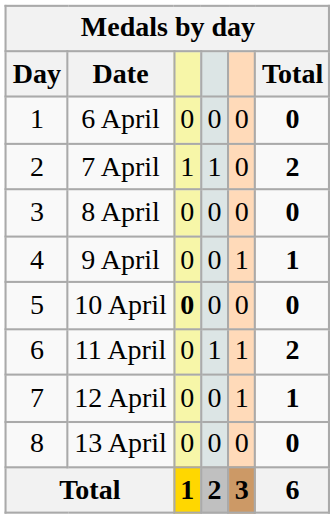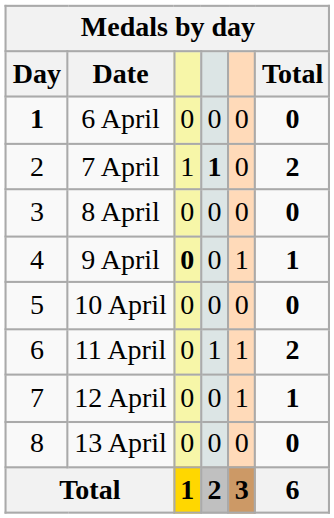(37, 120) normal -> (37, 120) bold
(214, 166) normal -> (214, 166) bold
(187, 258) normal -> (187, 258) bold
(187, 304) bold -> (187, 304) normal
